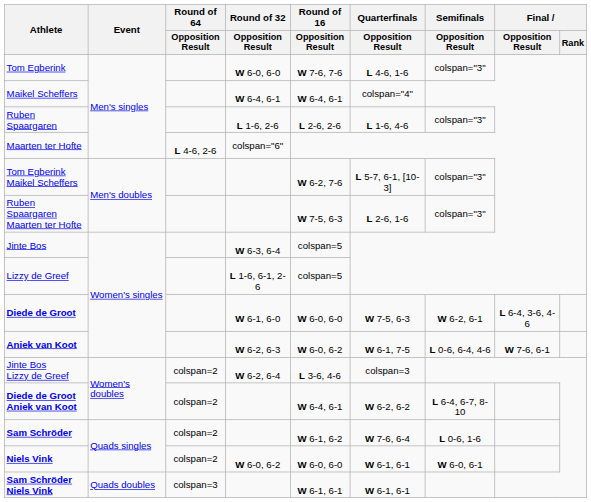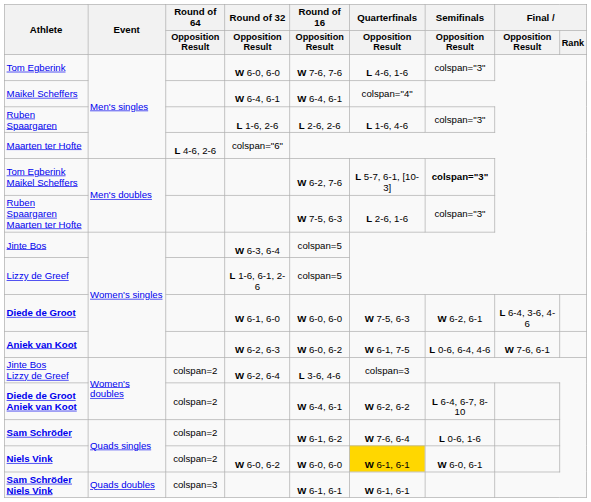(460, 177) normal -> (460, 177) bold
(387, 465) no background -> (387, 465) gold background
